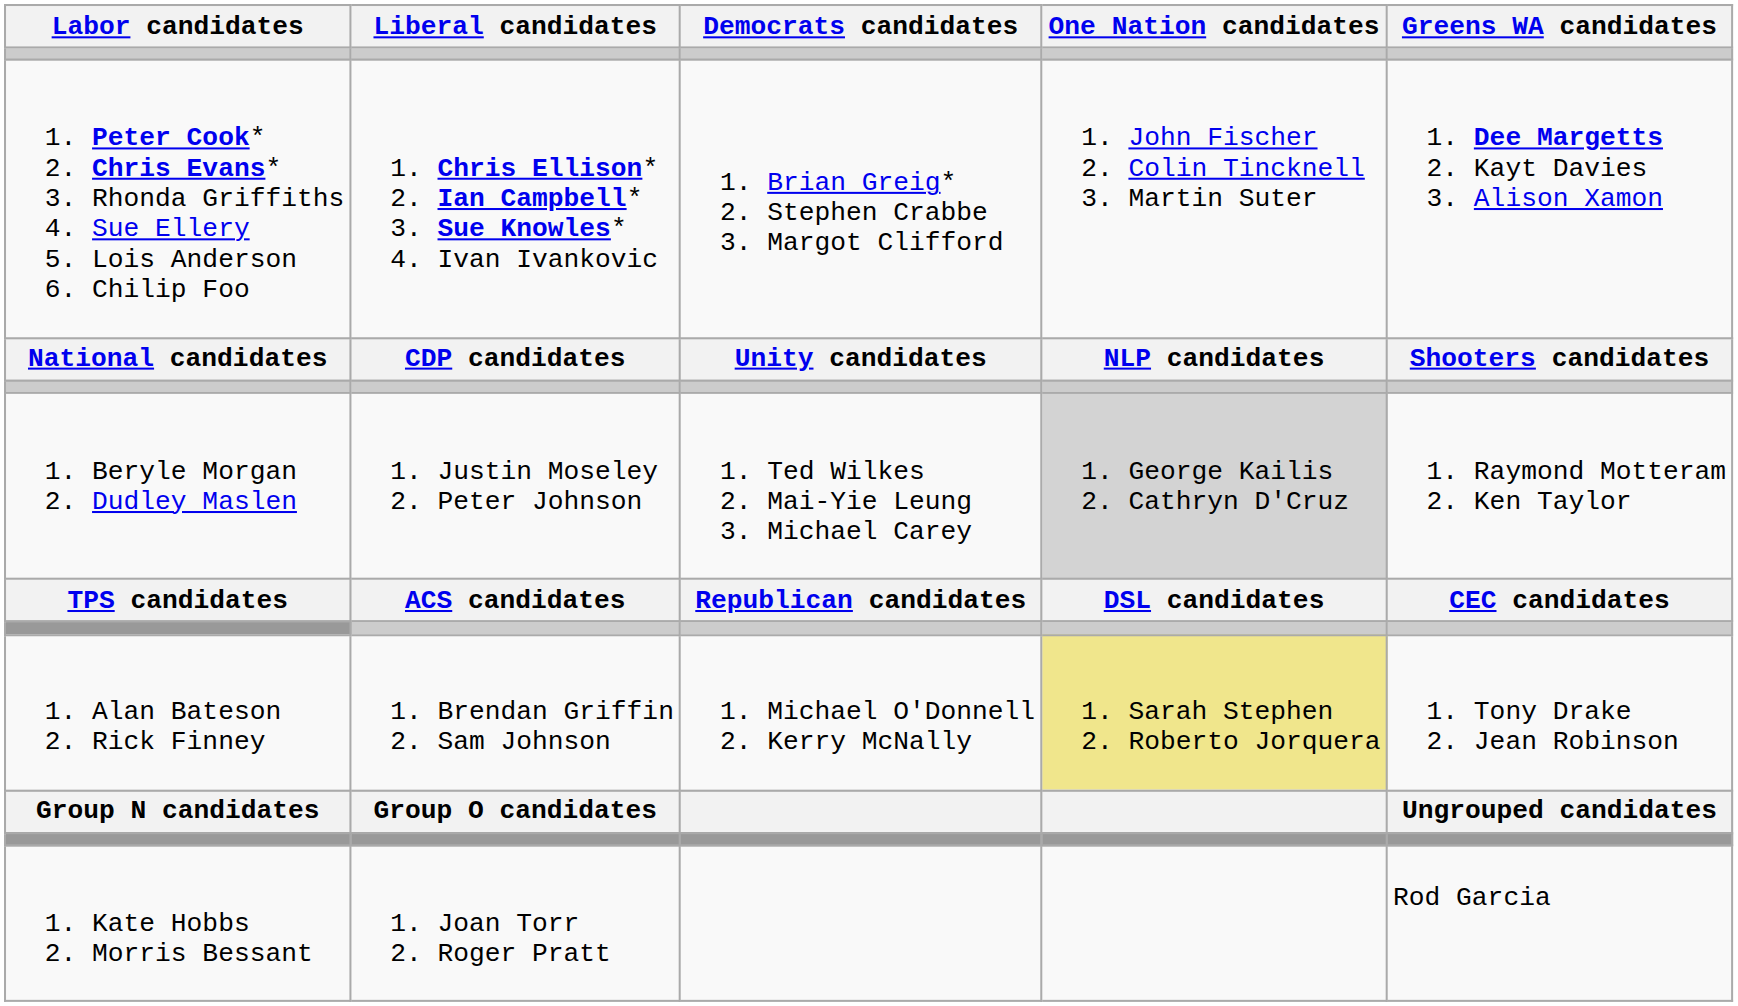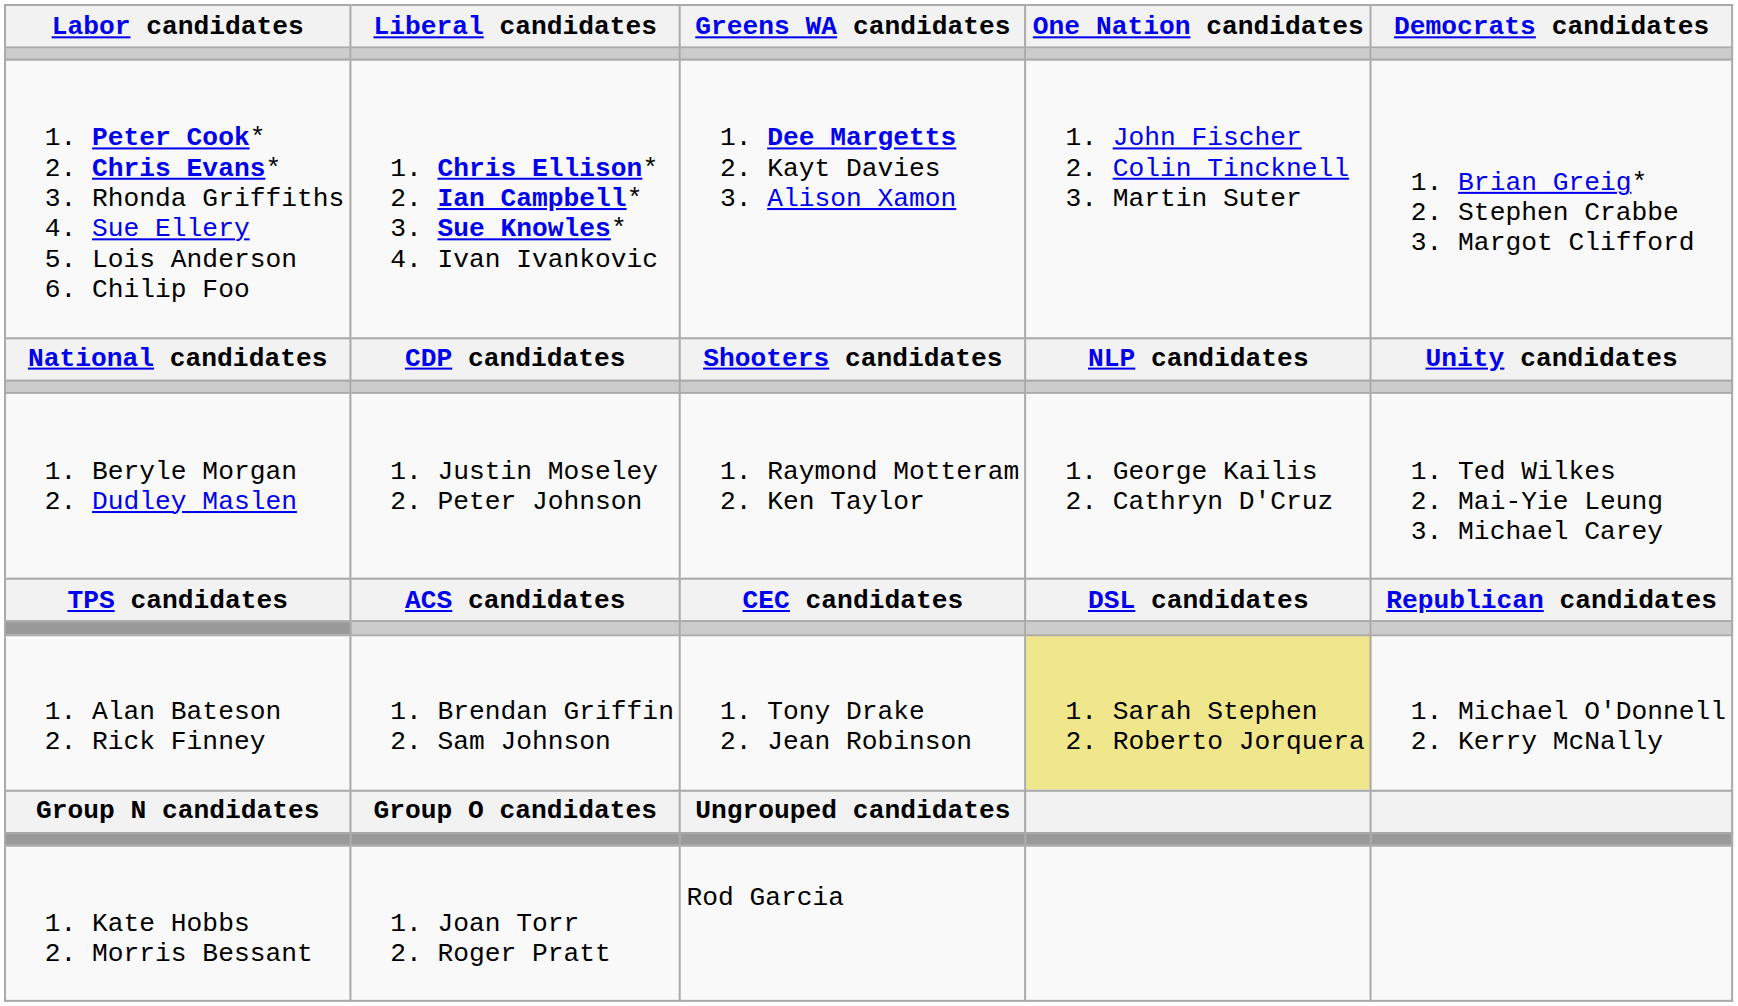columns swapped: (1560, 26) <-> (861, 26)
(1214, 486) lightgrey background -> (1198, 486) no background
